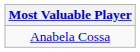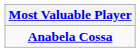(70, 36) normal -> (70, 36) bold
